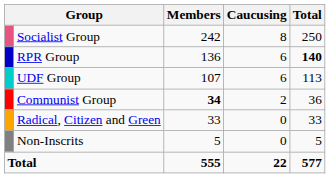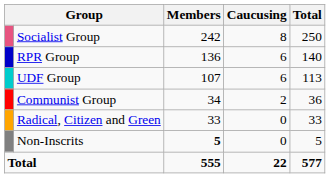(312, 57) bold -> (312, 57) normal
(214, 99) bold -> (214, 99) normal
(217, 141) normal -> (217, 141) bold
